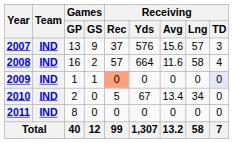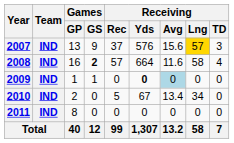(198, 46) no background -> (198, 46) gold background
(95, 63) normal -> (95, 63) bold
(117, 79) lightsalmon background -> (117, 79) no background
(145, 79) normal -> (145, 79) bold
(173, 79) no background -> (173, 79) lightblue background
(219, 79) lavender background -> (219, 79) no background
